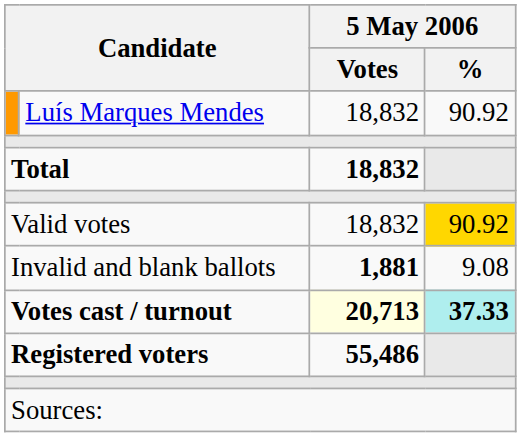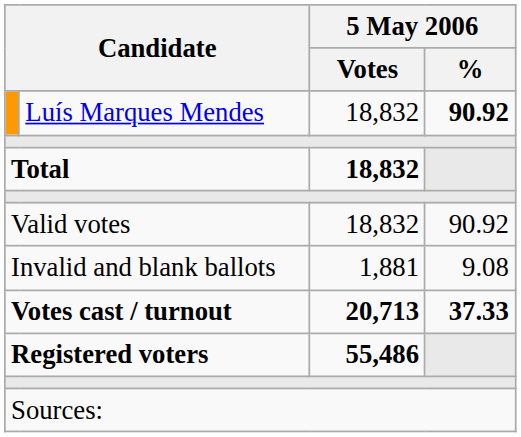(479, 112) normal -> (479, 112) bold
(479, 223) gold background -> (479, 223) no background
(389, 267) bold -> (389, 267) normal
(382, 310) lightyellow background -> (382, 310) no background
(479, 310) paleturquoise background -> (479, 310) no background
